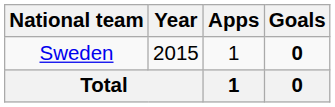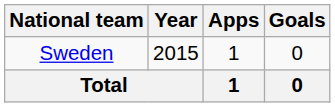(297, 53) bold -> (297, 53) normal
